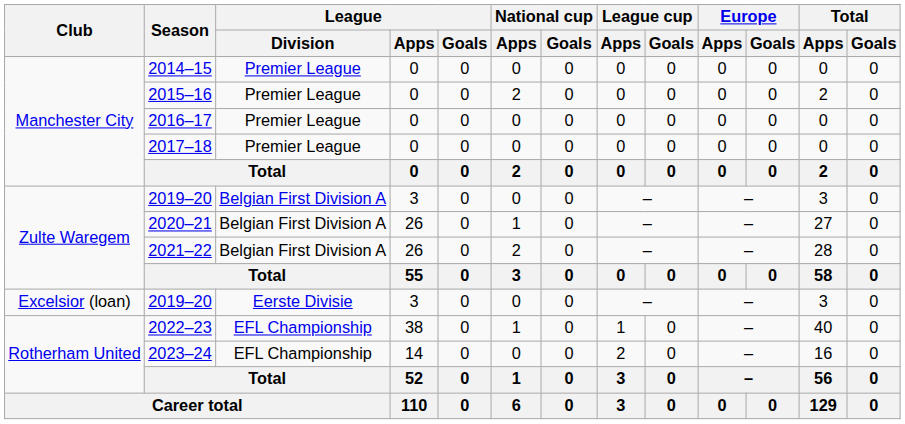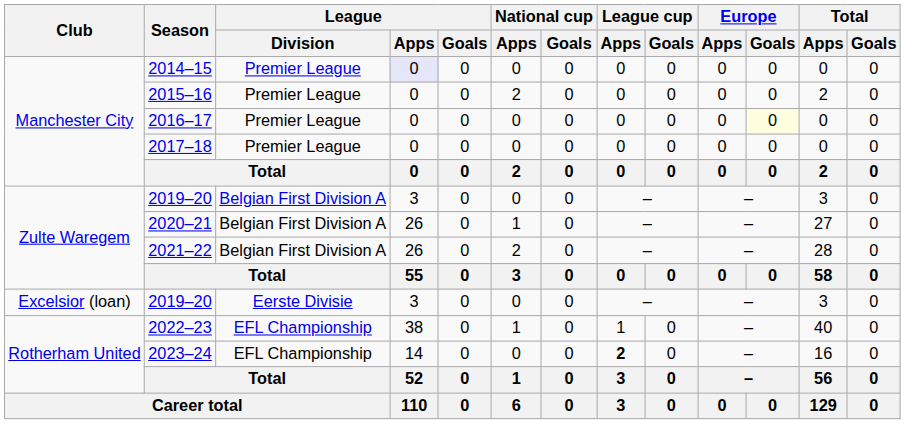(414, 69) no background -> (414, 69) lavender background
(773, 120) no background -> (773, 120) lightyellow background
(621, 353) normal -> (621, 353) bold
